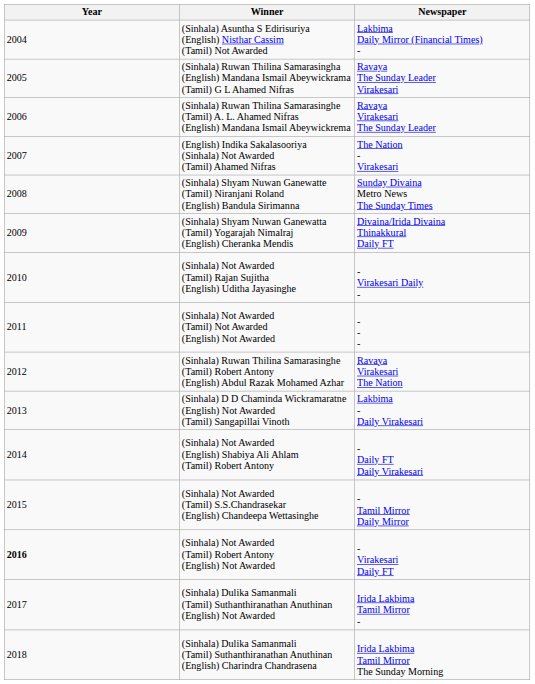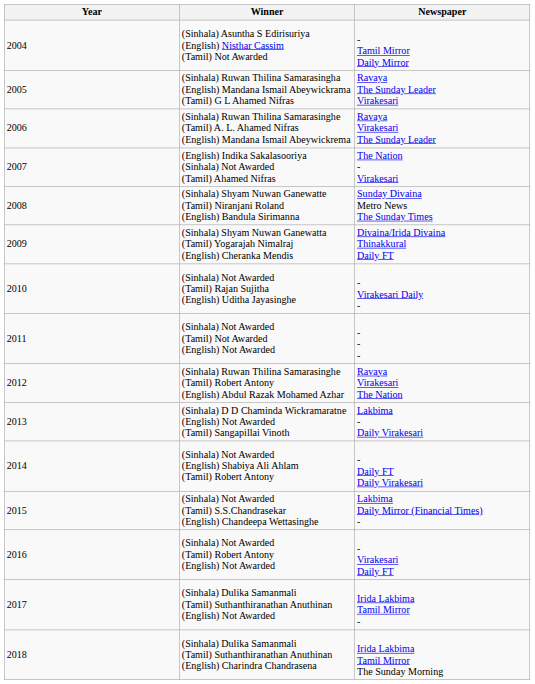(420, 39) Lakbima Daily Mirror (Financial Times) - -> (383, 51) - Tamil Mirror Daily Mirror
(383, 510) - Tamil Mirror Daily Mirror -> (420, 510) Lakbima Daily Mirror (Financial Times) -
(17, 554) bold -> (17, 554) normal
